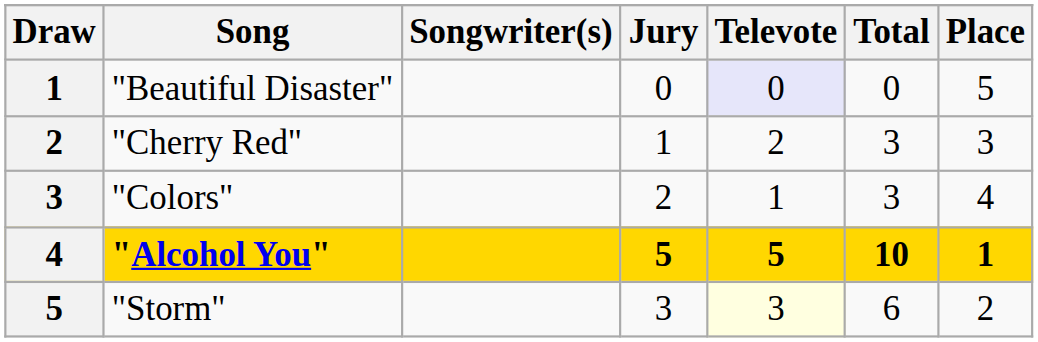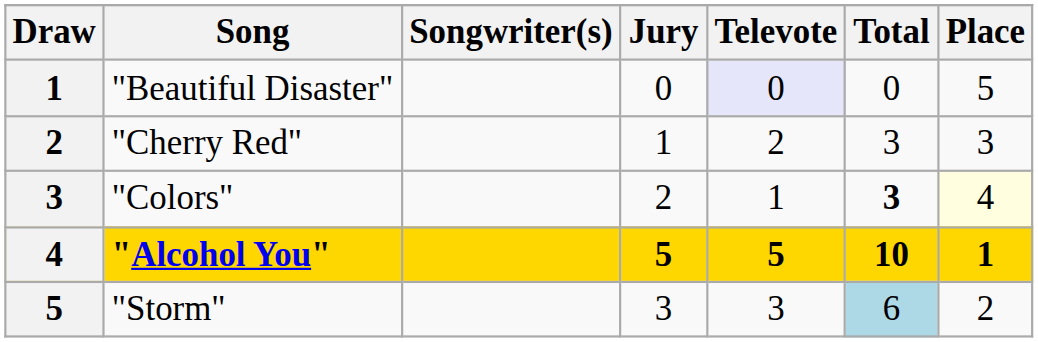(891, 198) normal -> (891, 198) bold
(985, 198) no background -> (985, 198) lightyellow background
(776, 308) lightyellow background -> (776, 308) no background
(891, 308) no background -> (891, 308) lightblue background
